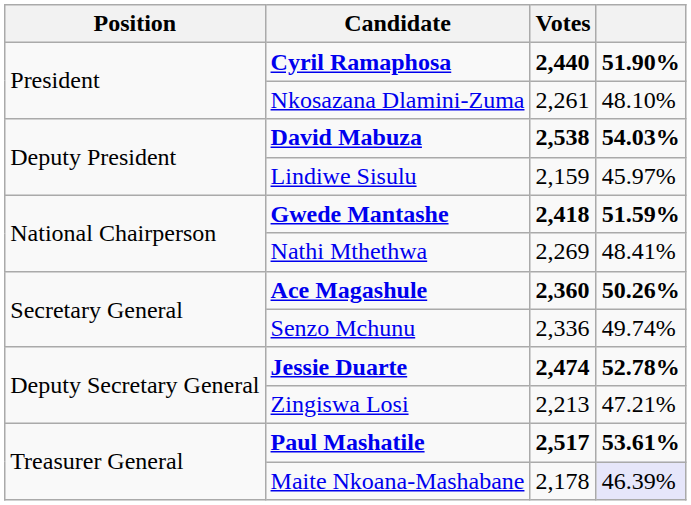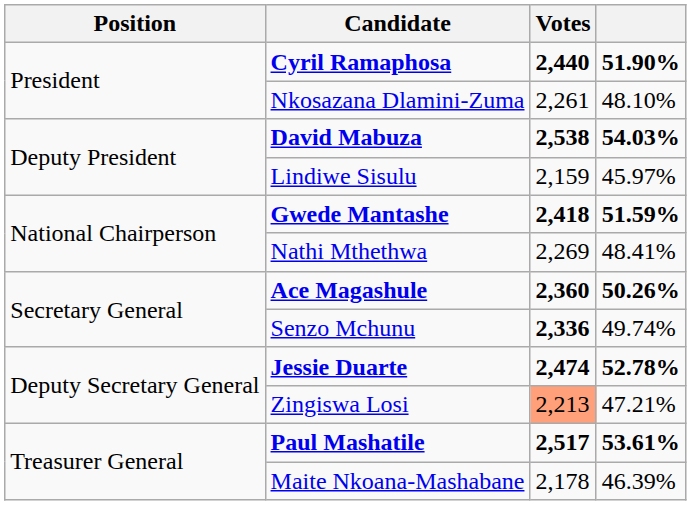(563, 328) normal -> (563, 328) bold
(563, 404) no background -> (563, 404) lightsalmon background
(639, 480) lavender background -> (639, 480) no background
